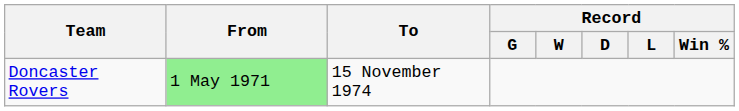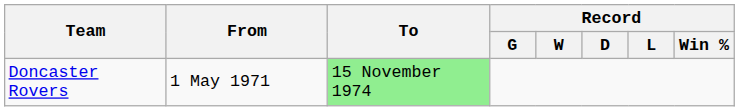(220, 82) lightgreen background -> (220, 82) no background
(387, 82) no background -> (387, 82) lightgreen background
